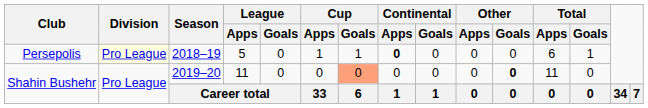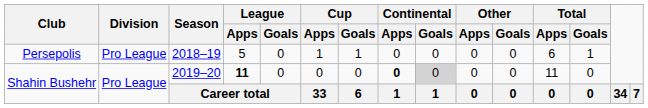(134, 53) lightyellow background -> (134, 53) no background
(397, 53) bold -> (397, 53) normal
(242, 73) normal -> (242, 73) bold
(358, 73) lightsalmon background -> (358, 73) no background
(397, 73) normal -> (397, 73) bold
(436, 73) no background -> (436, 73) lightgrey background
(513, 73) bold -> (513, 73) normal
